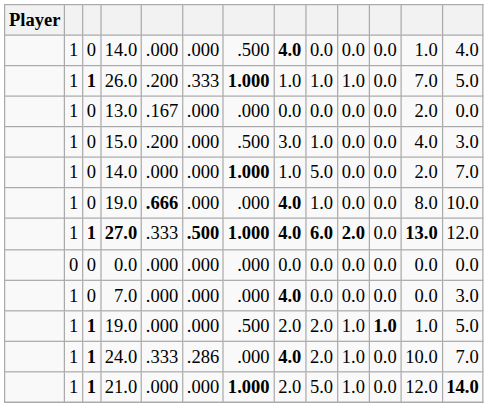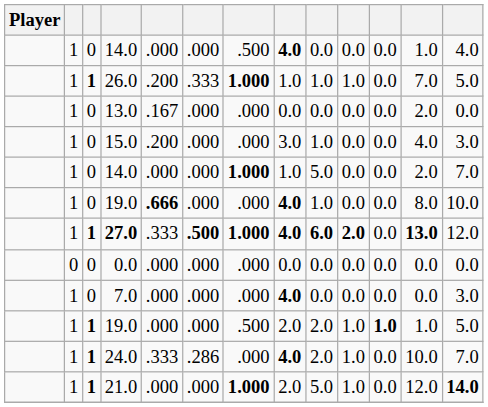(253, 142) .500 -> (253, 142) .000
